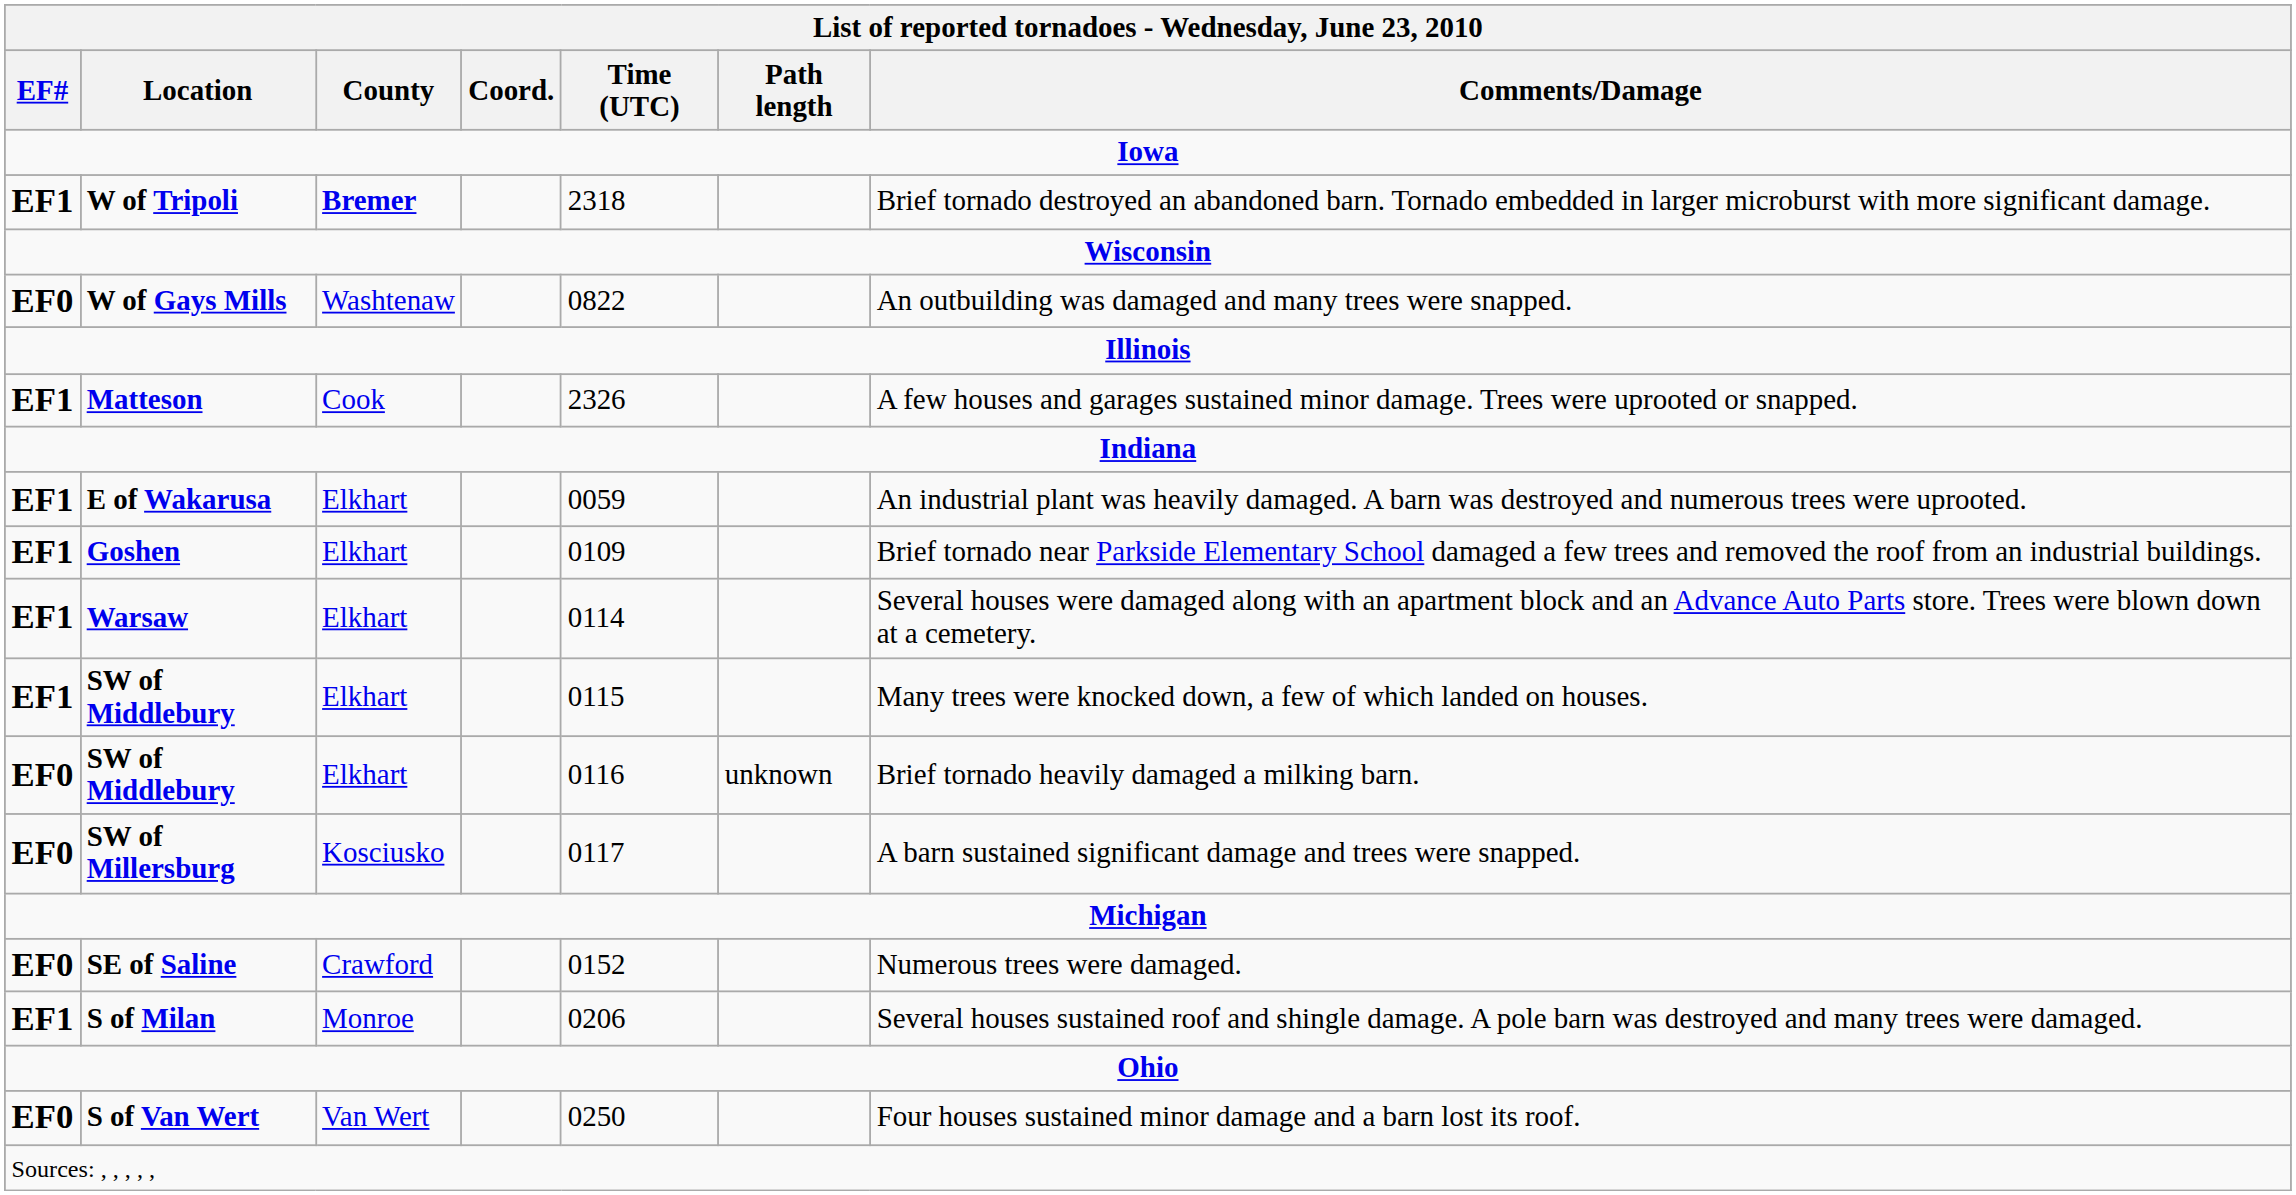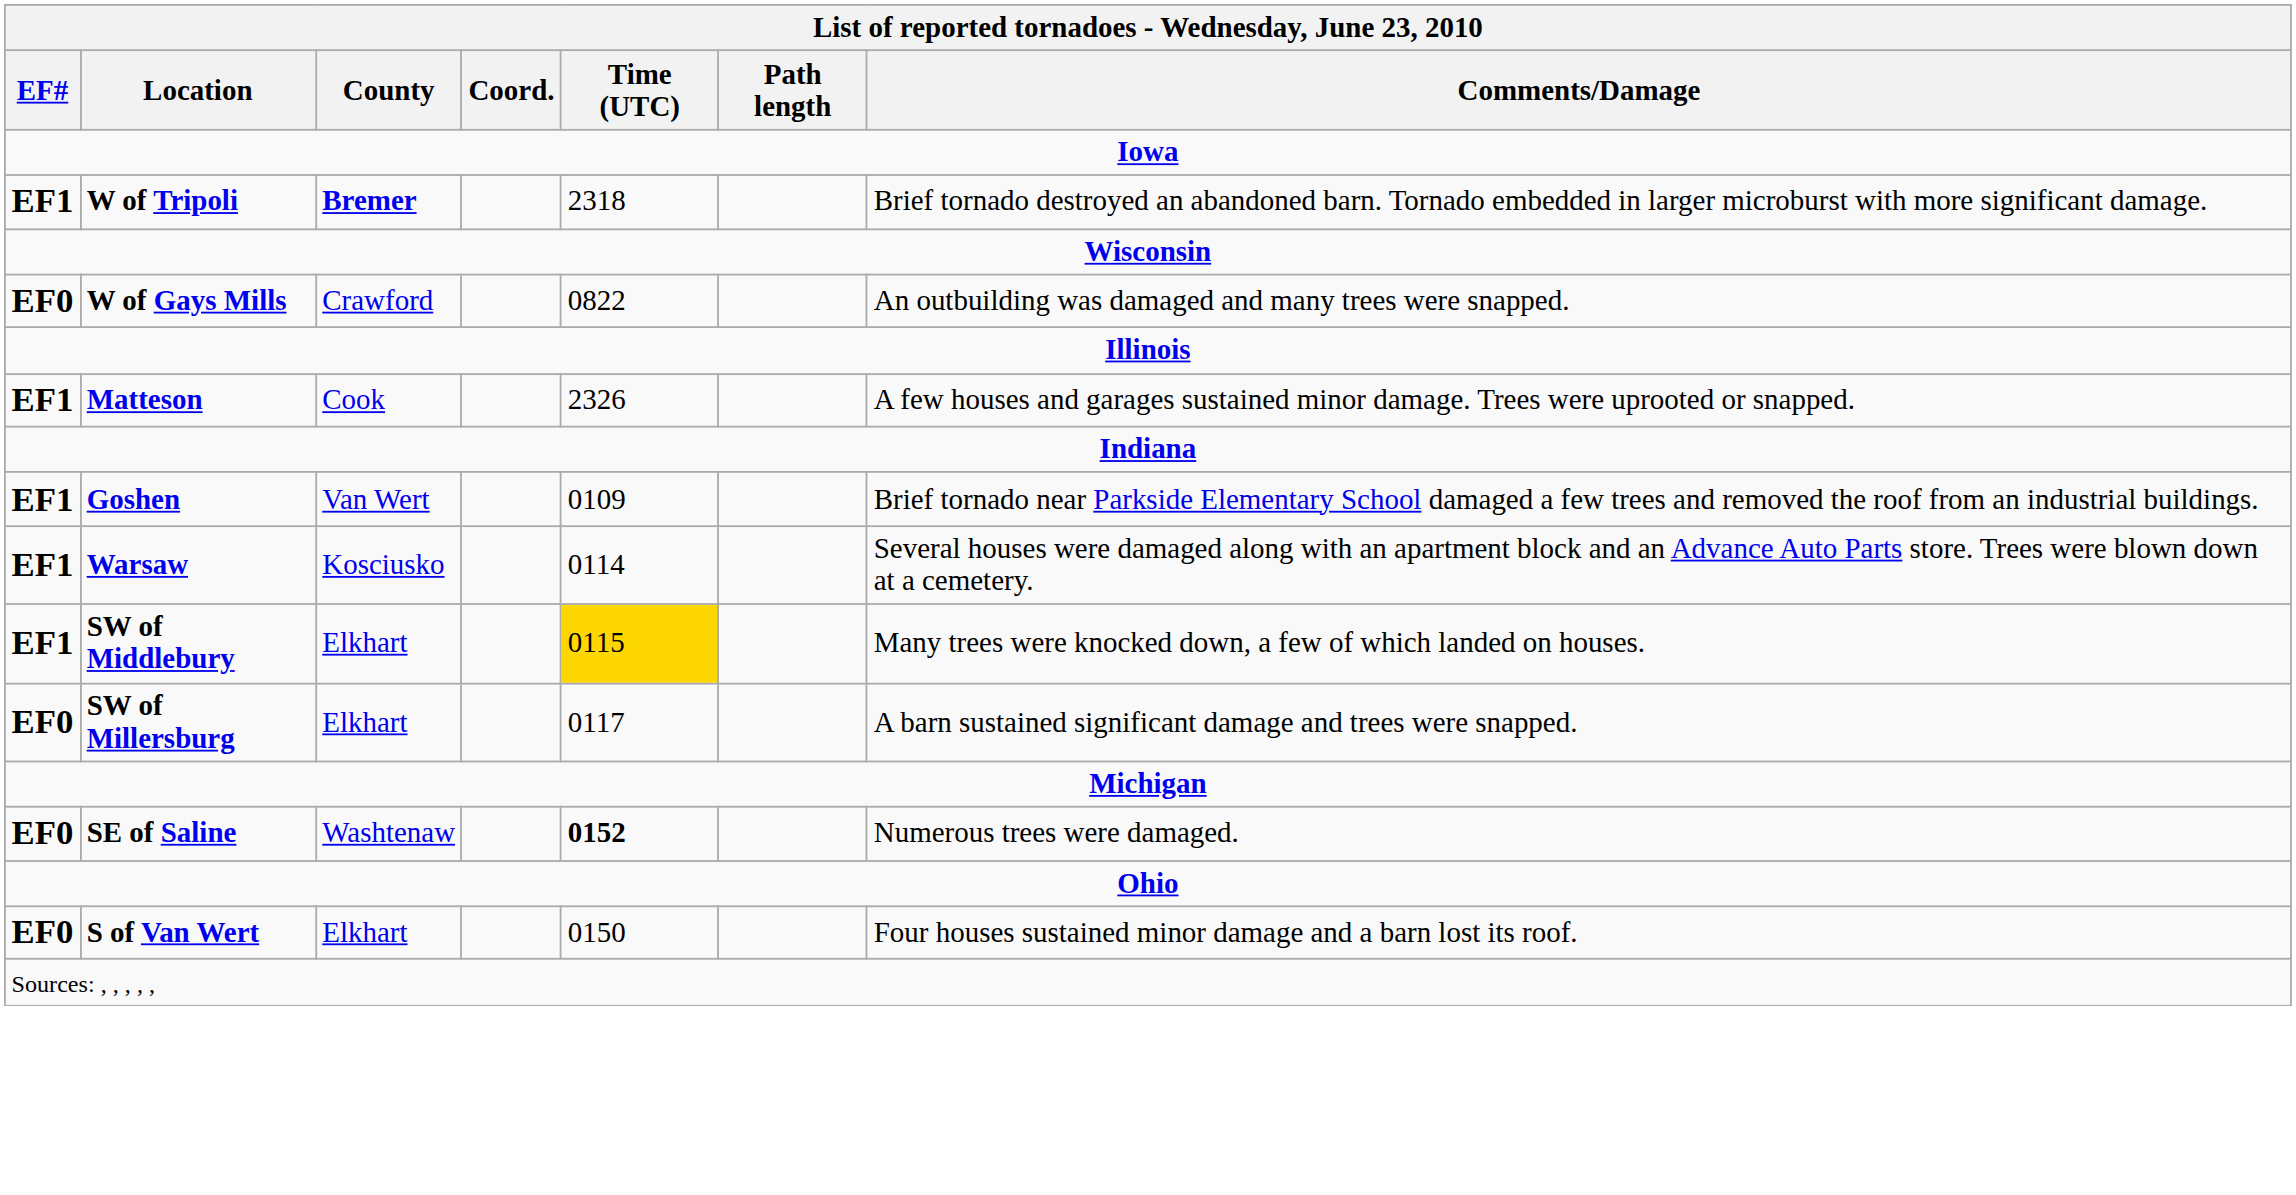(388, 300) Washtenaw -> (378, 300) Crawford
- row: (42, 498)
(365, 551) Elkhart -> (376, 498) Van Wert
(365, 617) Elkhart -> (383, 564) Kosciusko
(596, 696) no background -> (596, 643) gold background
- row: (42, 774)
(383, 853) Kosciusko -> (365, 721) Elkhart
(378, 965) Crawford -> (389, 833) Washtenaw
(597, 965) normal -> (597, 833) bold
- row: (42, 1018)
(376, 1117) Van Wert -> (365, 932) Elkhart
(597, 1117) 0250 -> (597, 932) 0150
